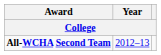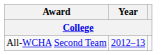(59, 43) bold -> (57, 43) normal
